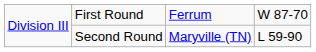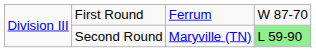(280, 36) no background -> (280, 36) lightgreen background
